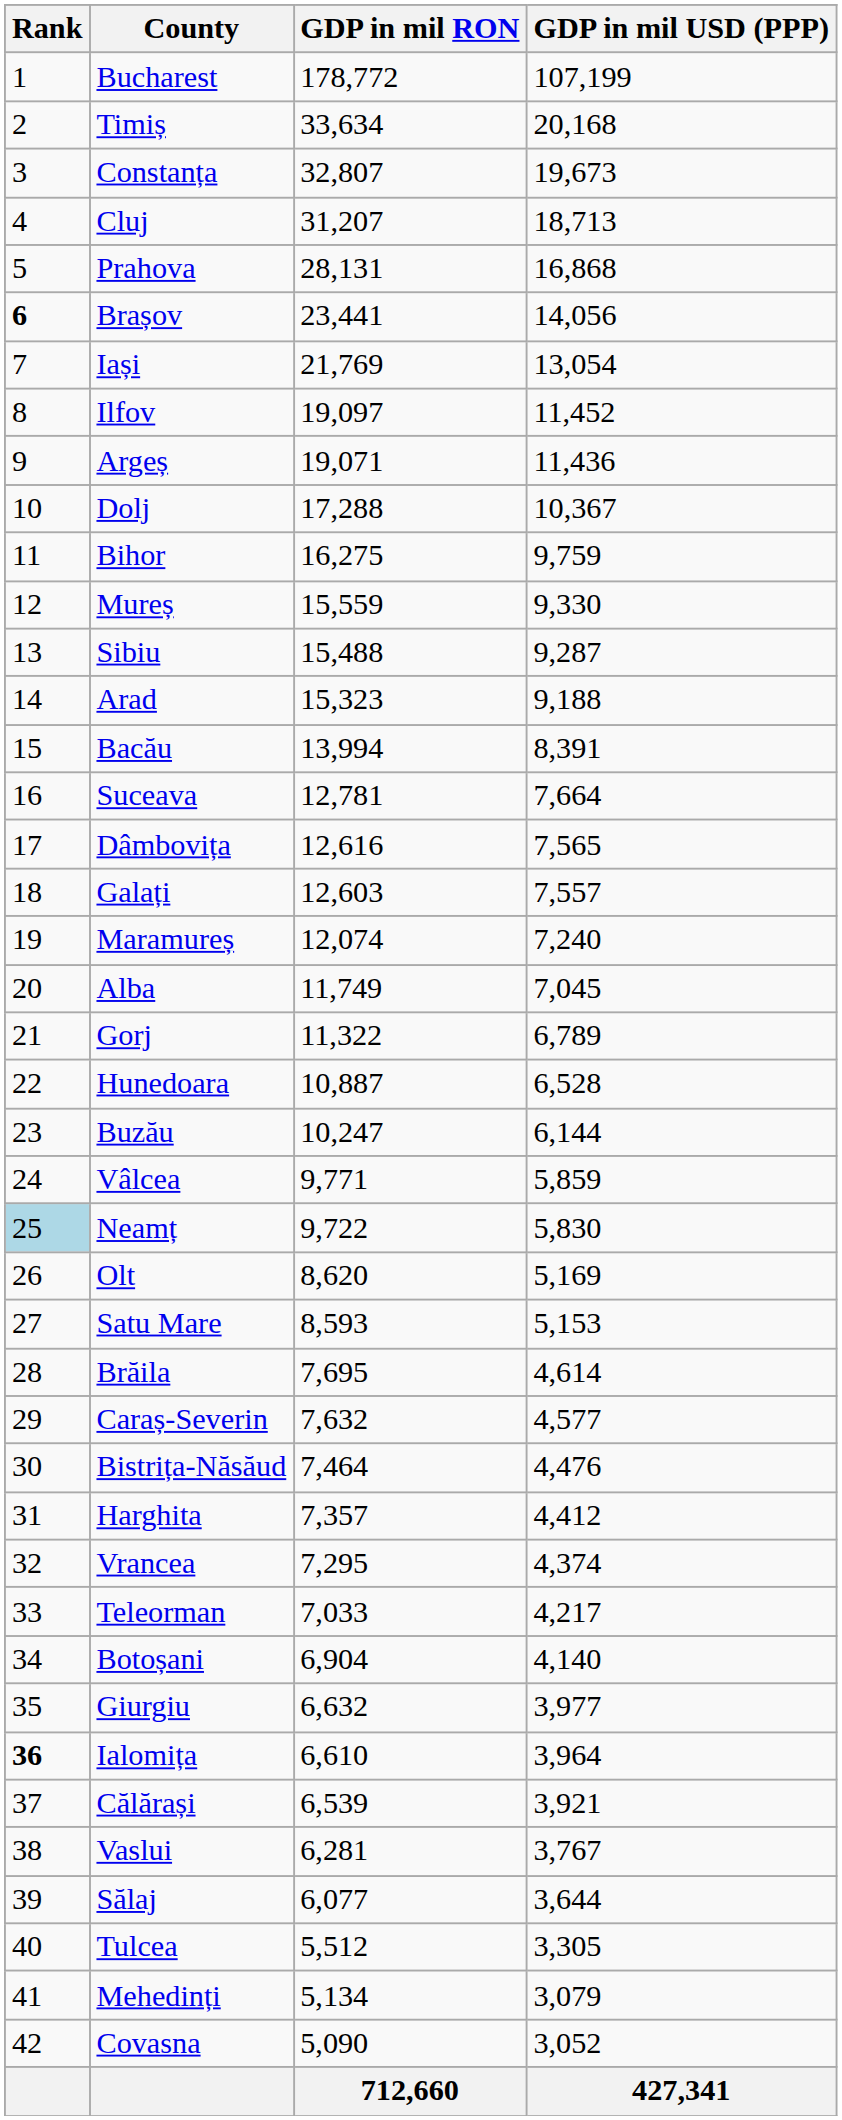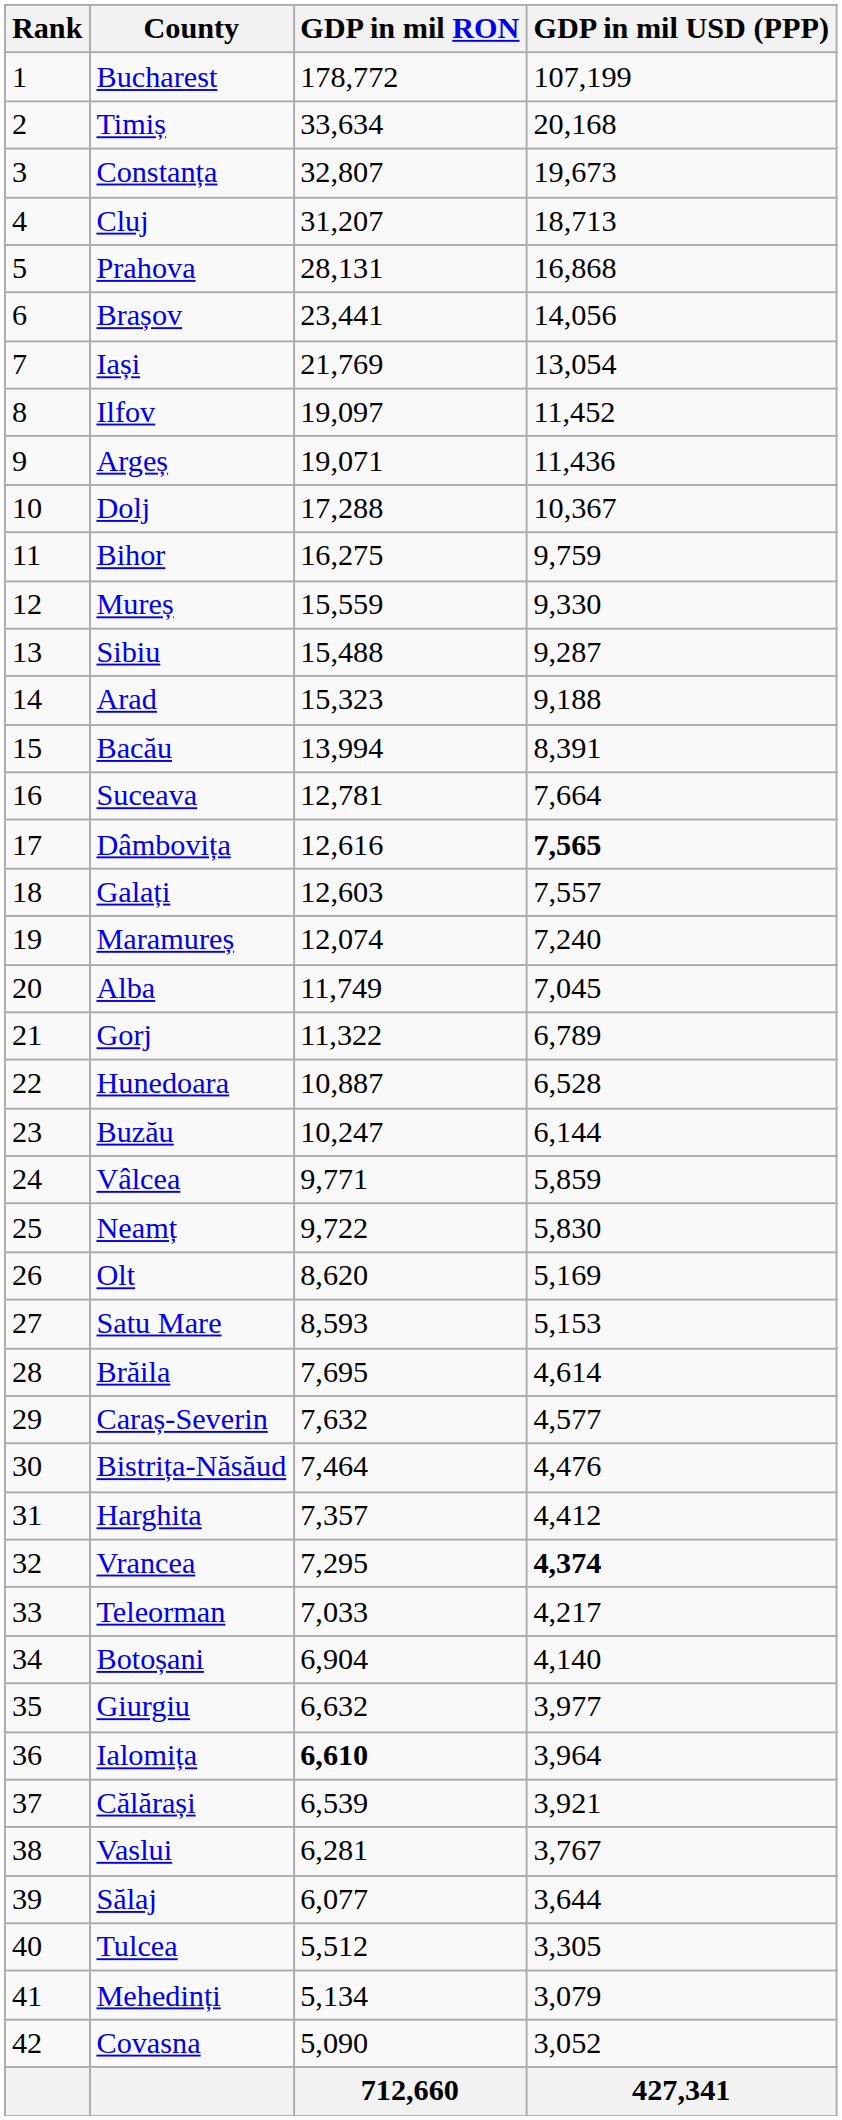(19, 316) bold -> (19, 316) normal
(567, 843) normal -> (567, 843) bold
(27, 1227) lightblue background -> (27, 1227) no background
(567, 1563) normal -> (567, 1563) bold
(27, 1754) bold -> (27, 1754) normal
(334, 1754) normal -> (334, 1754) bold
